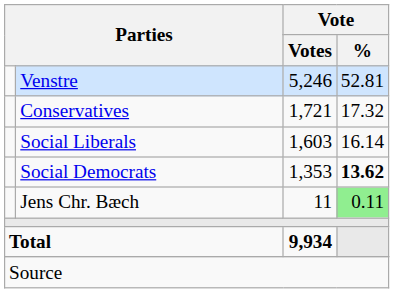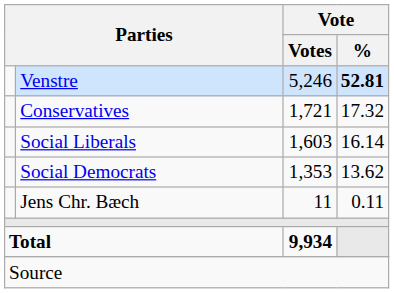(362, 80) normal -> (362, 80) bold
(362, 171) bold -> (362, 171) normal
(368, 202) lightgreen background -> (368, 202) no background
